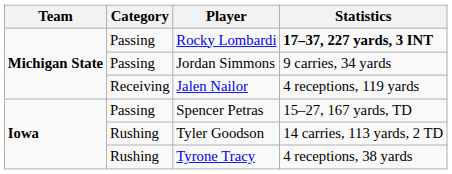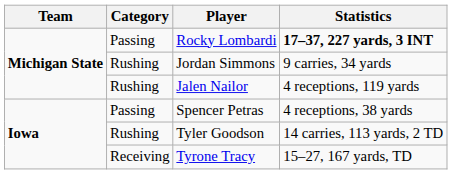(132, 63) Passing -> (134, 63) Rushing
(140, 86) Receiving -> (134, 86) Rushing
(348, 110) 15–27, 167 yards, TD -> (348, 110) 4 receptions, 38 yards
(134, 156) Rushing -> (140, 156) Receiving
(348, 156) 4 receptions, 38 yards -> (348, 156) 15–27, 167 yards, TD
